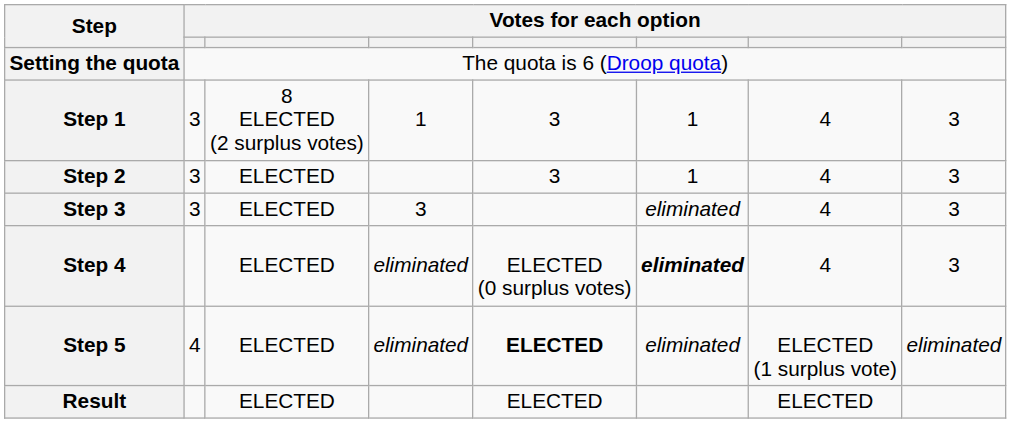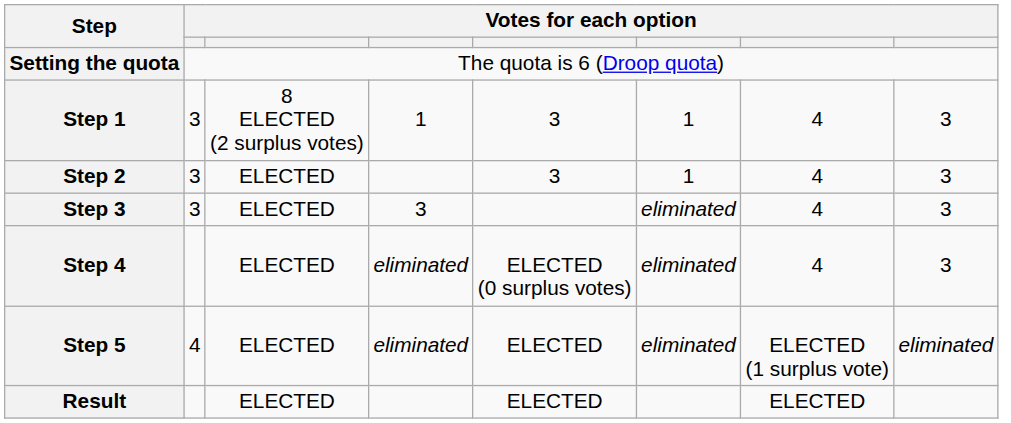(693, 265) bold -> (689, 265) normal
(555, 345) bold -> (555, 345) normal
